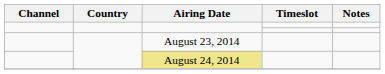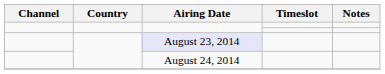(202, 41) no background -> (202, 41) lavender background
(202, 60) khaki background -> (202, 60) no background
